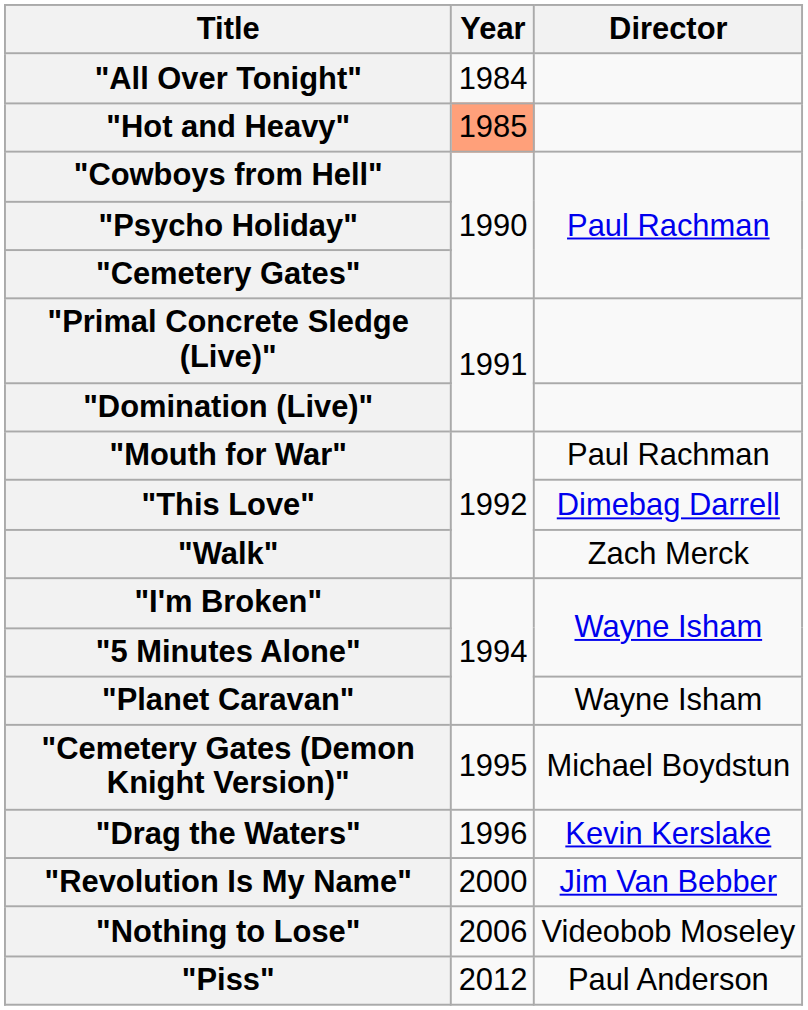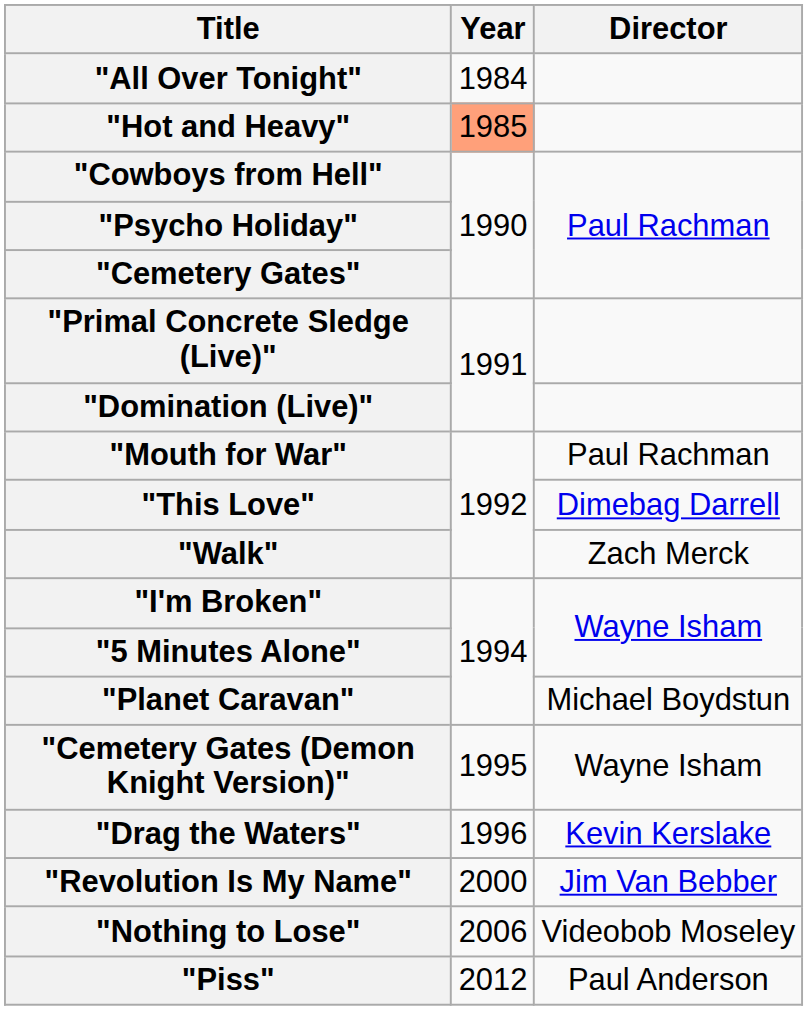(668, 700) Wayne Isham -> (668, 700) Michael Boydstun
(668, 766) Michael Boydstun -> (668, 766) Wayne Isham
